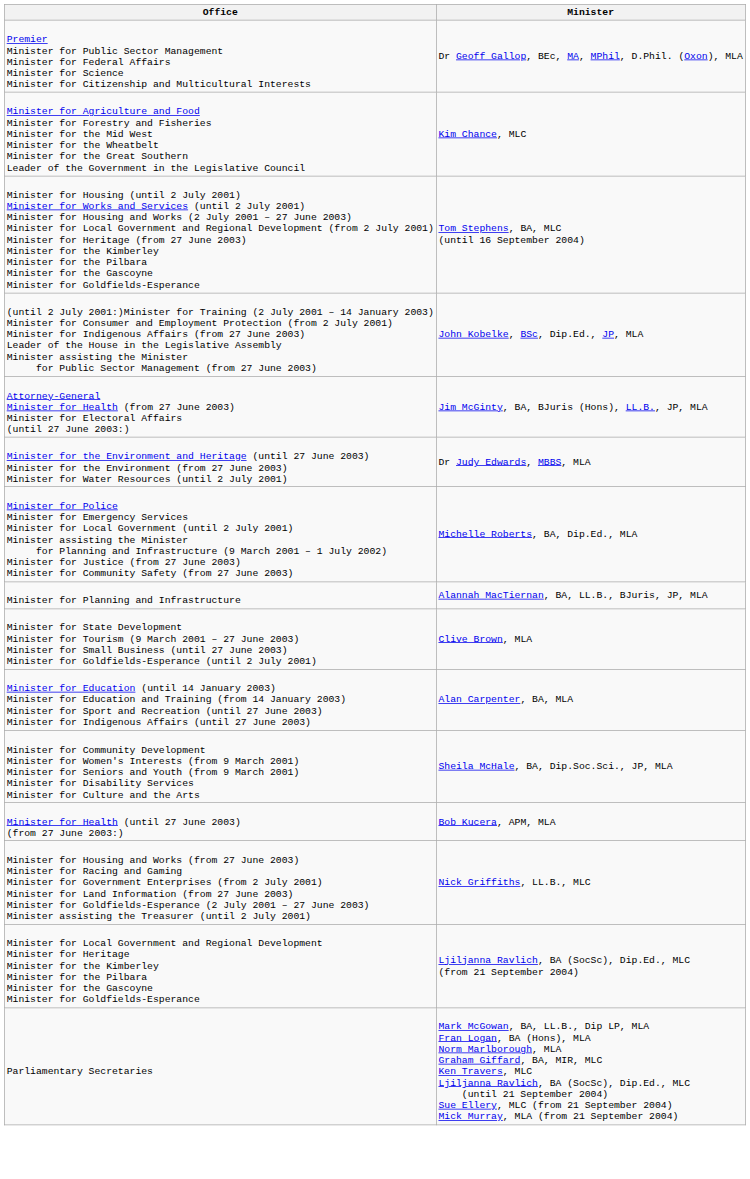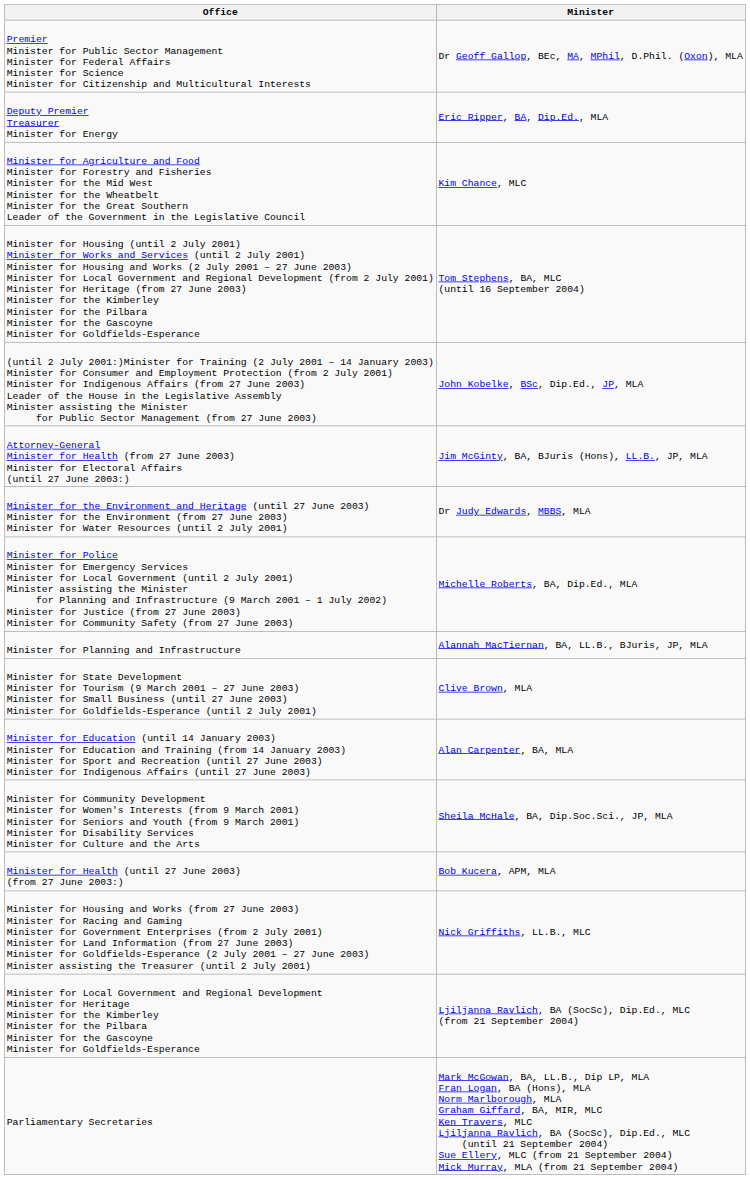+ row: (62, 123)
